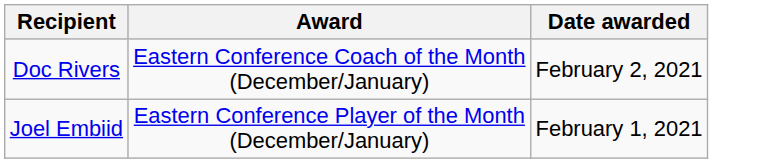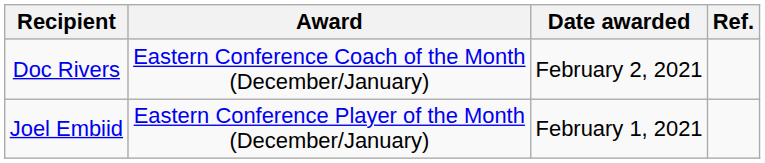+ column: (733, 21)
